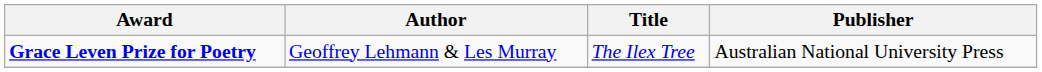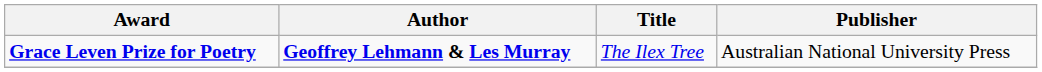(423, 51) normal -> (427, 51) bold
